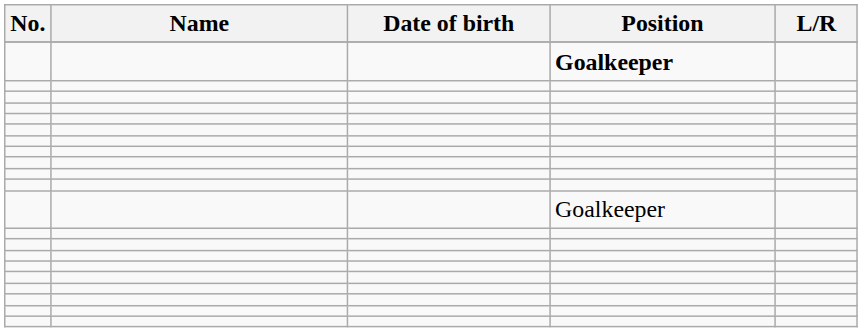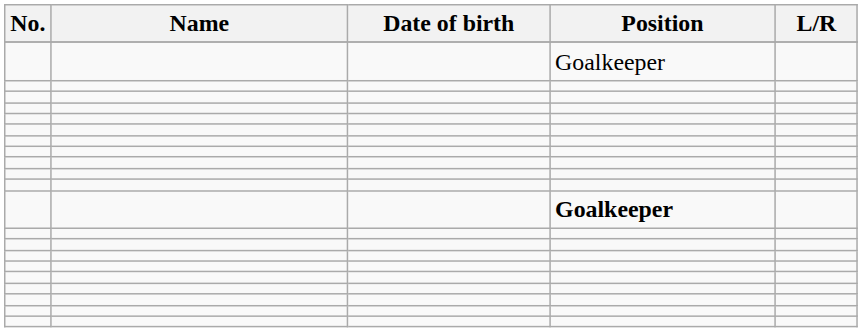(614, 61) bold -> (610, 61) normal
(610, 208) normal -> (614, 208) bold
